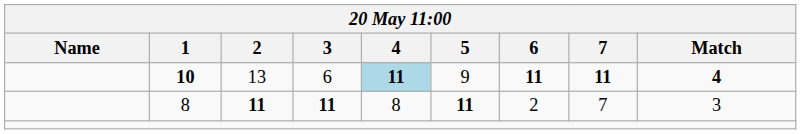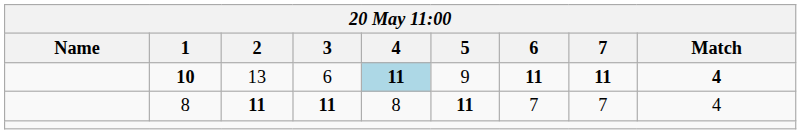(534, 105) 2 -> (534, 105) 7
(717, 105) 3 -> (717, 105) 4
